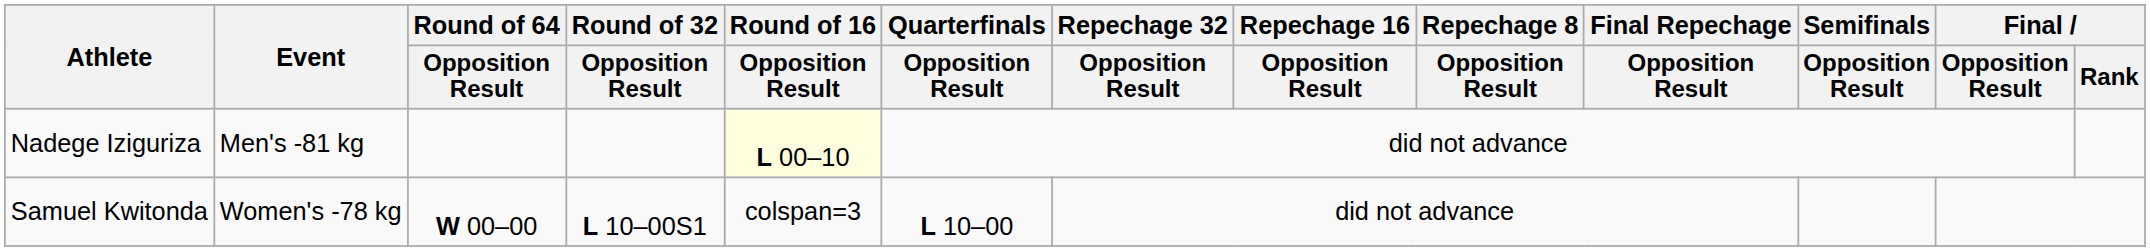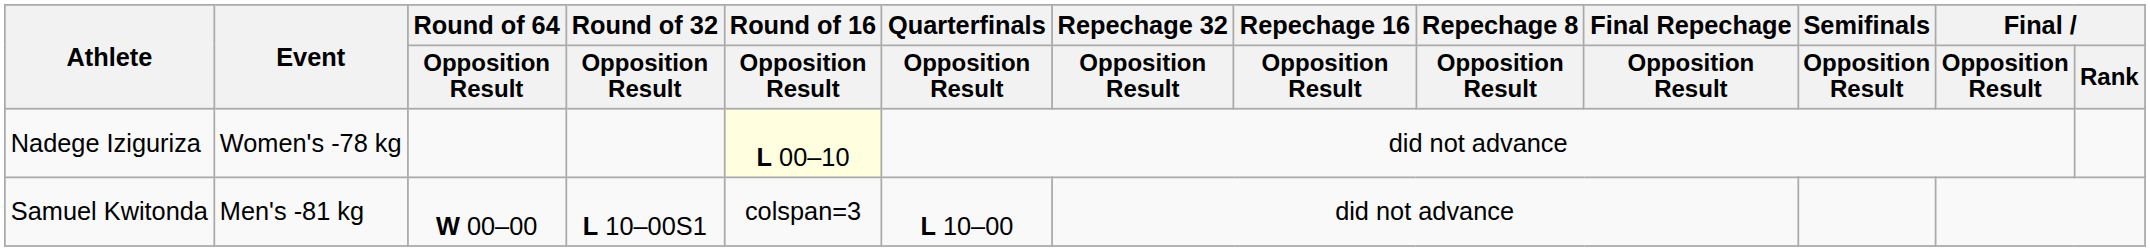(292, 144) Men's -81 kg -> (311, 144) Women's -78 kg
(311, 212) Women's -78 kg -> (292, 212) Men's -81 kg
